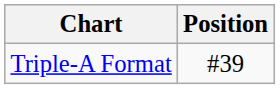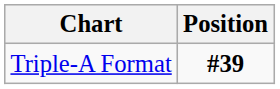(226, 63) normal -> (226, 63) bold
